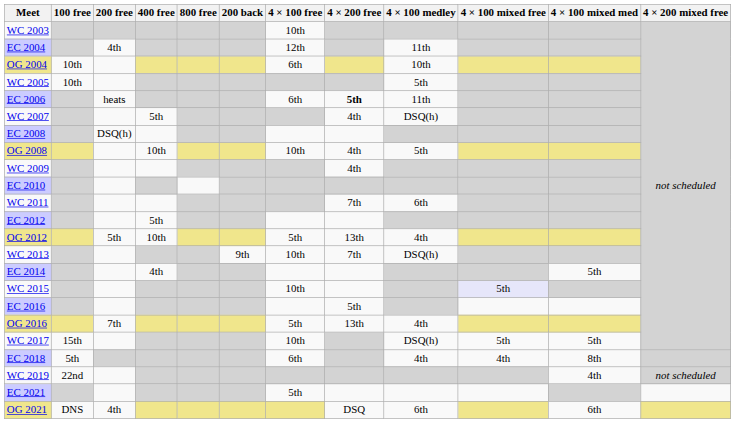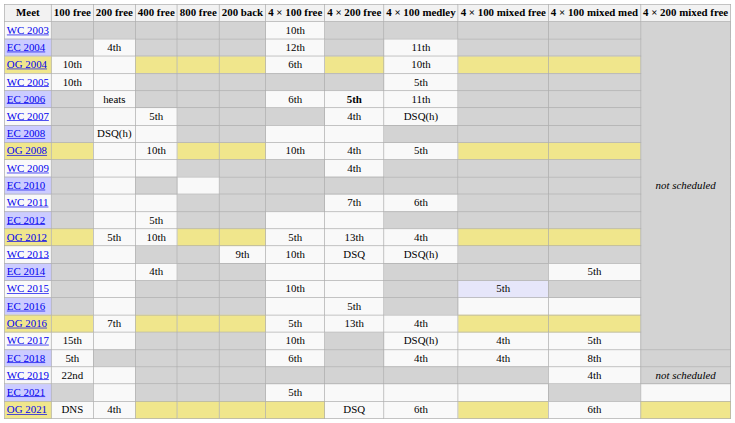(354, 254) 7th -> (354, 254) DSQ
(503, 340) 5th -> (503, 340) 4th
